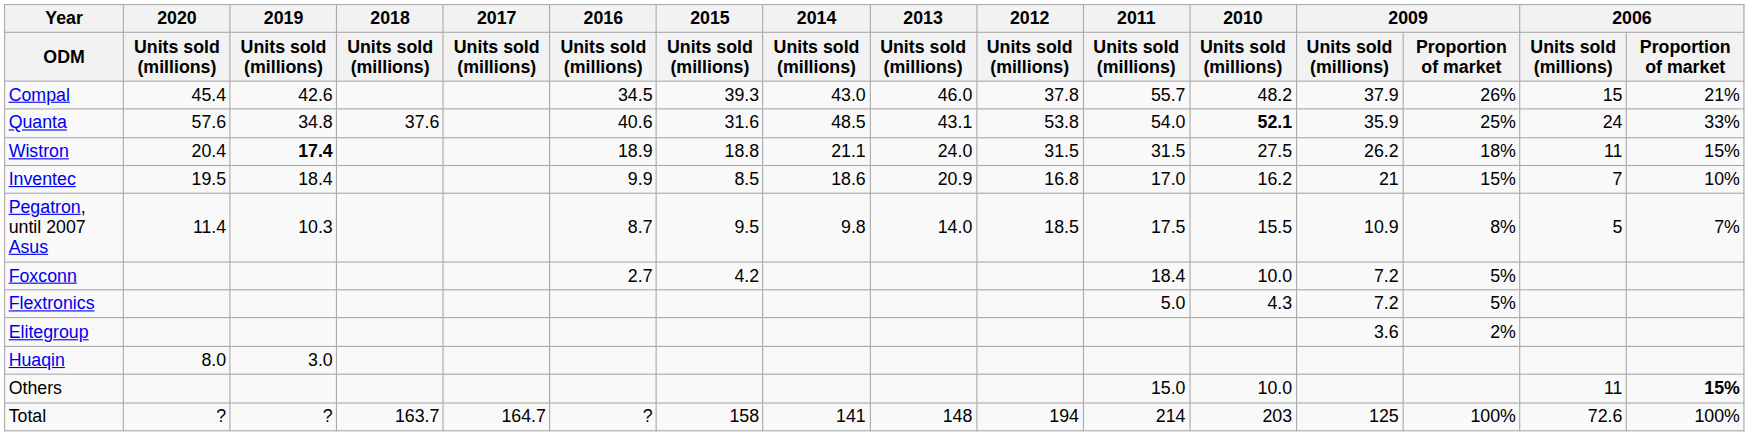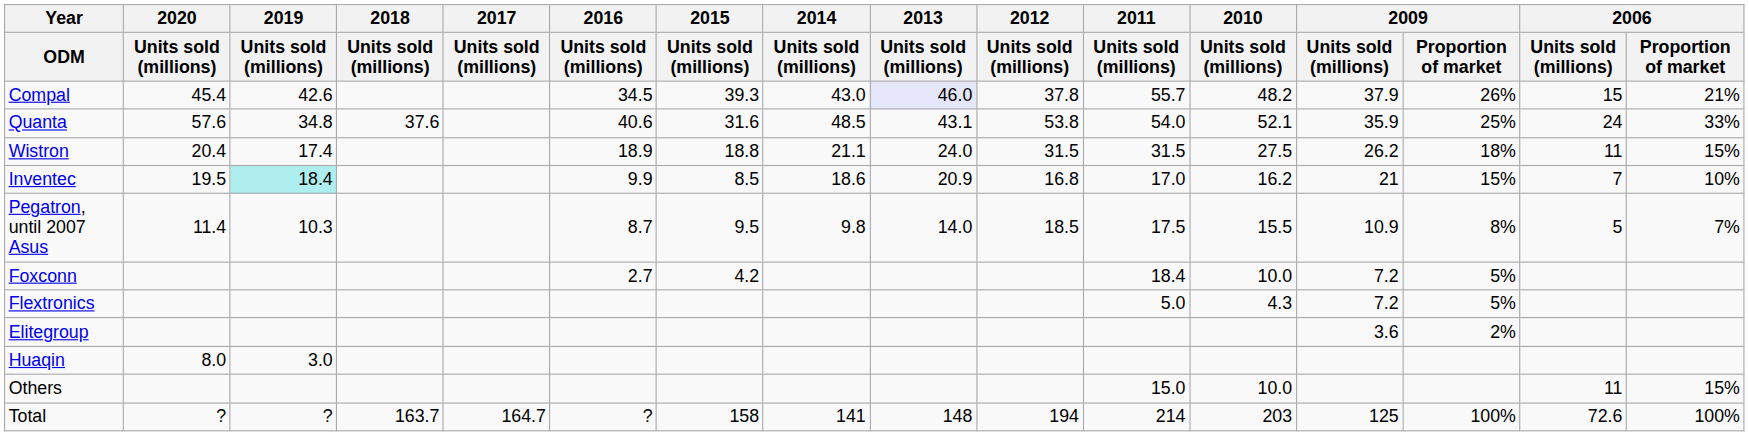(955, 94) no background -> (955, 94) lavender background
(1275, 123) bold -> (1275, 123) normal
(315, 151) bold -> (315, 151) normal
(315, 179) no background -> (315, 179) paleturquoise background
(1722, 388) bold -> (1722, 388) normal
